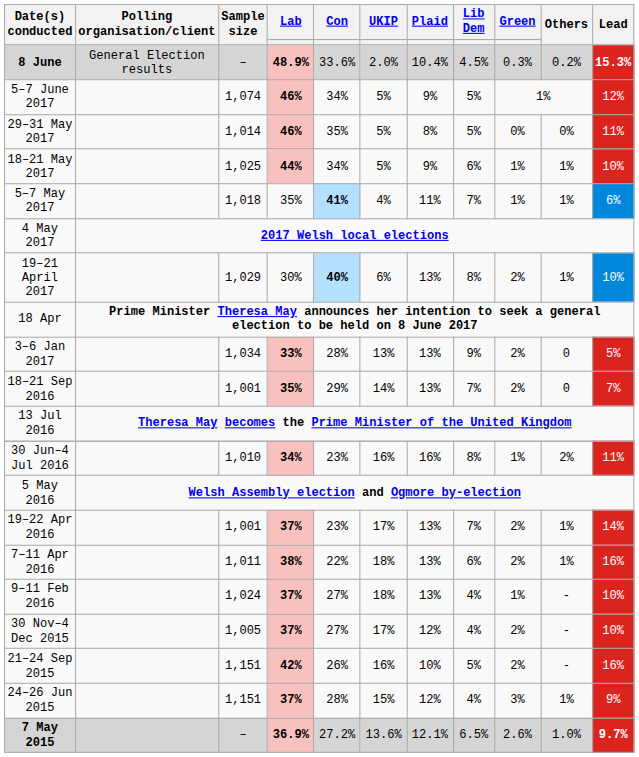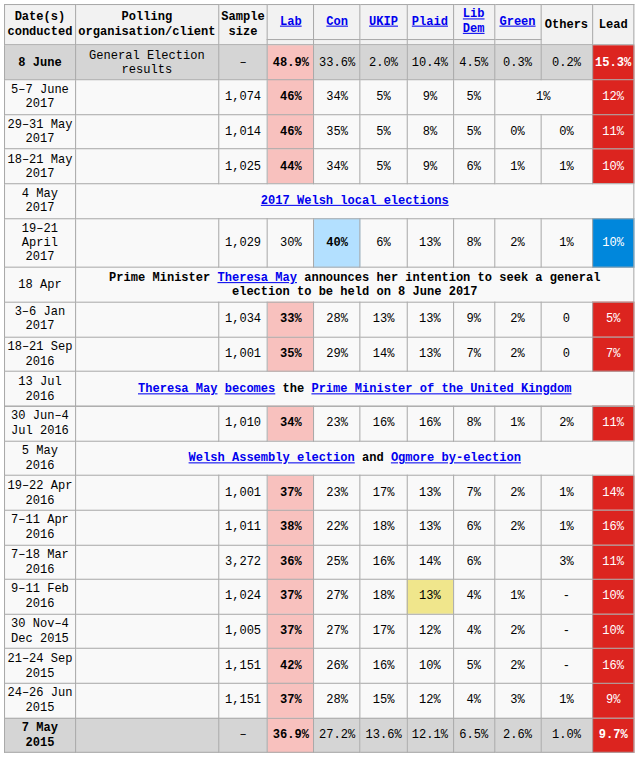- row: (40, 201)
+ row: (40, 562)
(430, 596) no background -> (430, 596) khaki background
